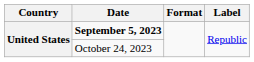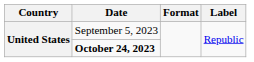(118, 30) bold -> (116, 30) normal
(113, 48) normal -> (115, 48) bold
